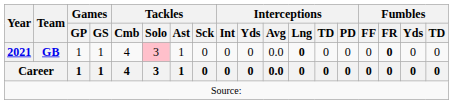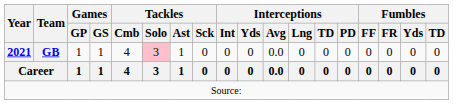(302, 52) bold -> (302, 52) normal
(390, 52) bold -> (390, 52) normal
